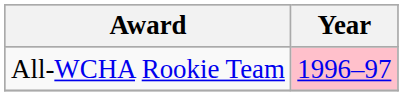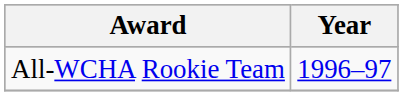(344, 68) pink background -> (344, 68) no background
